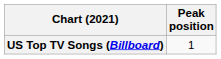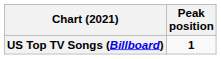(191, 44) normal -> (191, 44) bold
